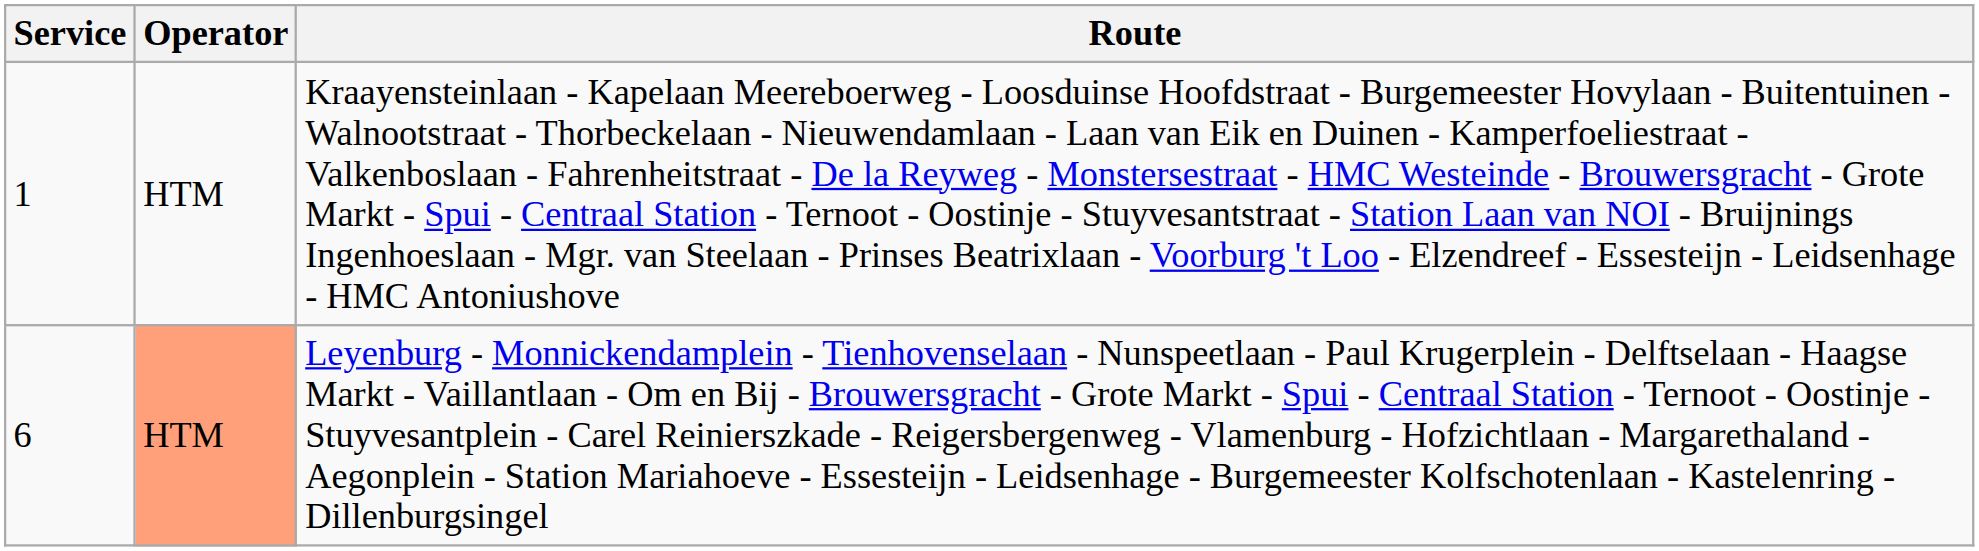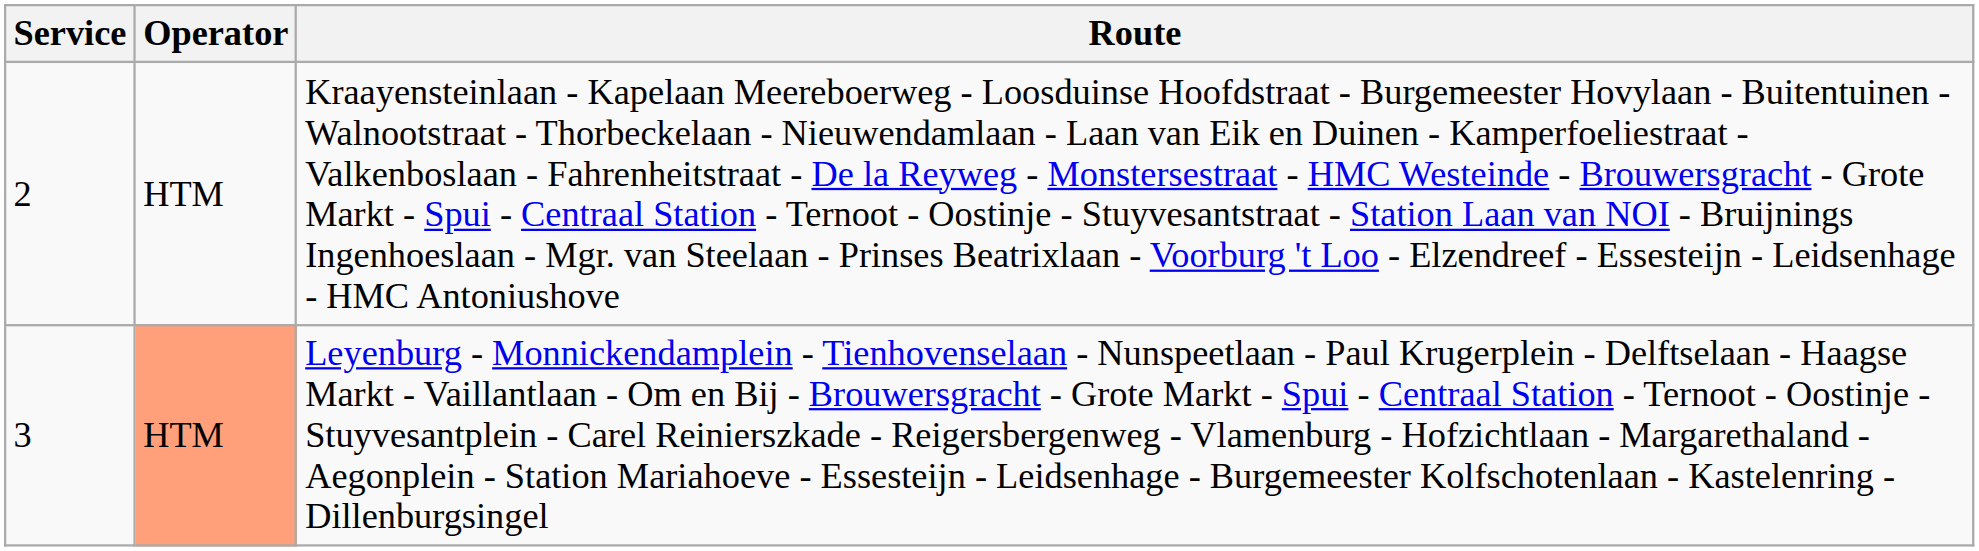(23, 193) 1 -> (23, 193) 2
(23, 434) 6 -> (23, 434) 3
